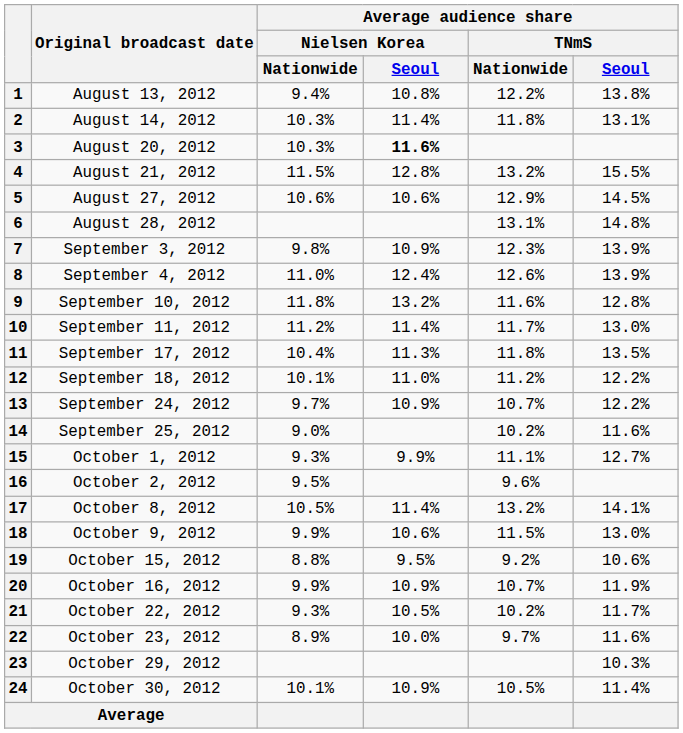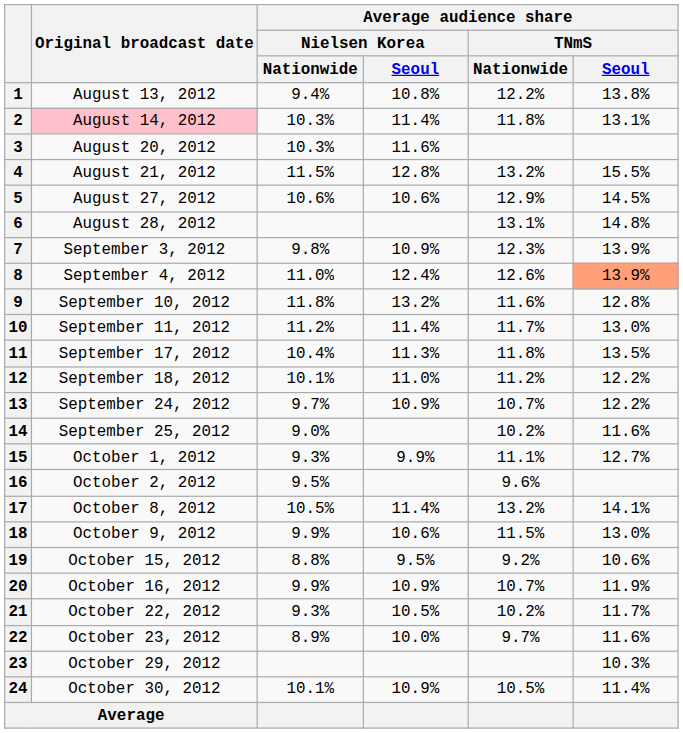(144, 121) no background -> (144, 121) pink background
(415, 147) bold -> (415, 147) normal
(626, 276) no background -> (626, 276) lightsalmon background
